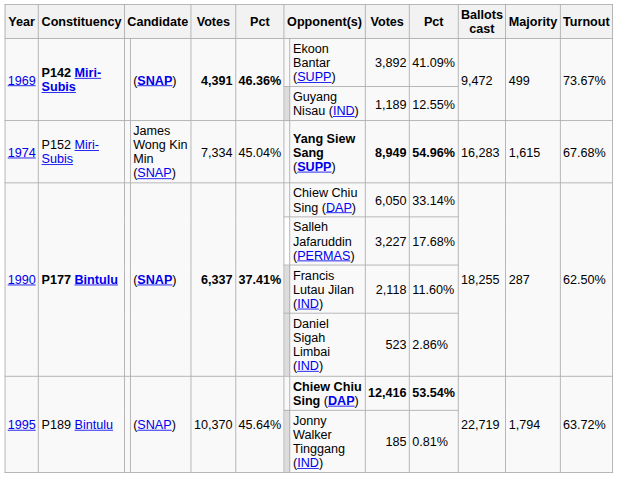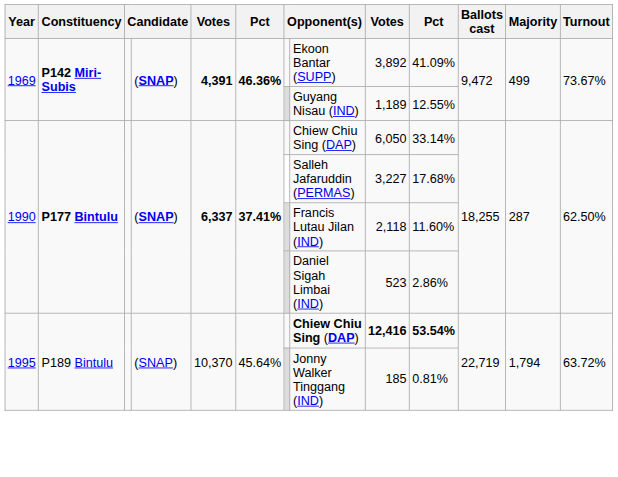- row: (22, 152)
